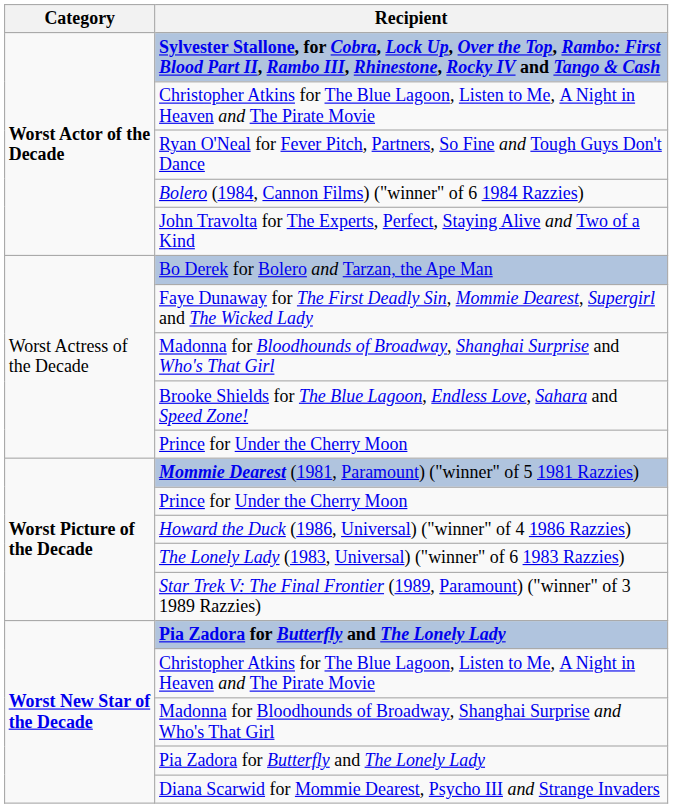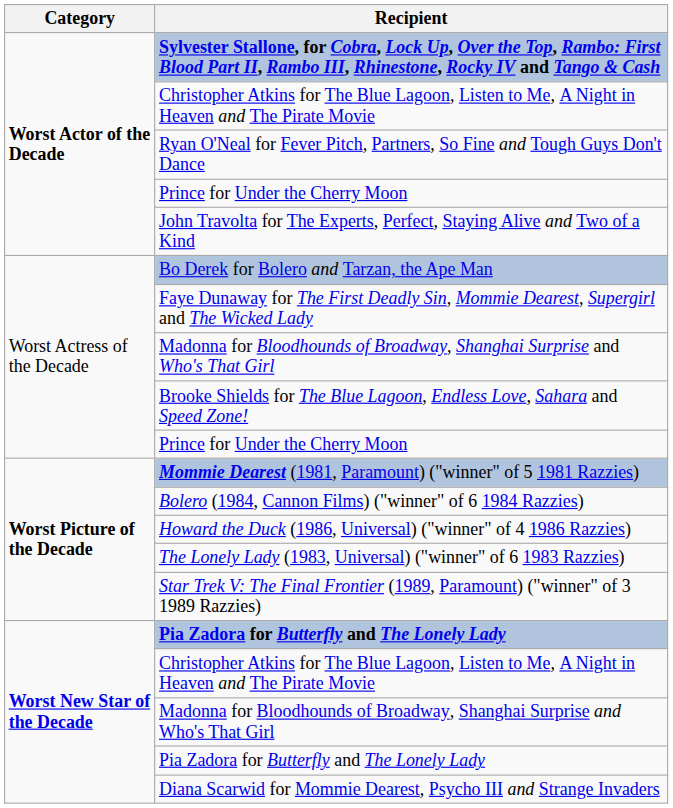(371, 192) Bolero (1984, Cannon Films) ("winner" of 6 1984 Razzies) -> (283, 192) Prince for Under the Cherry Moon
(283, 500) Prince for Under the Cherry Moon -> (371, 500) Bolero (1984, Cannon Films) ("winner" of 6 1984 Razzies)
